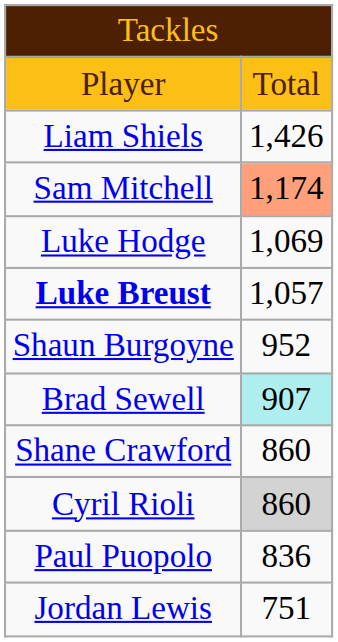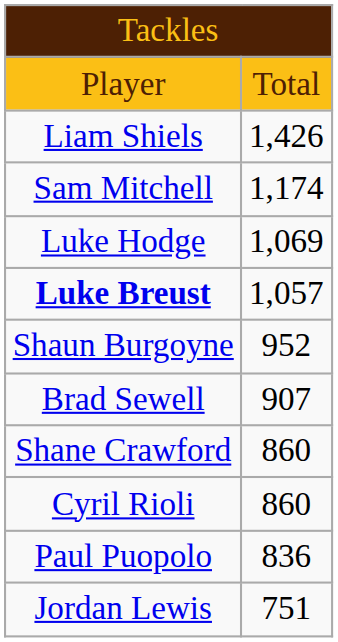(286, 188) lightsalmon background -> (286, 188) no background
(286, 398) paleturquoise background -> (286, 398) no background
(286, 503) lightgrey background -> (286, 503) no background
